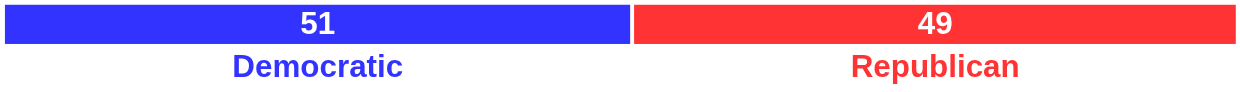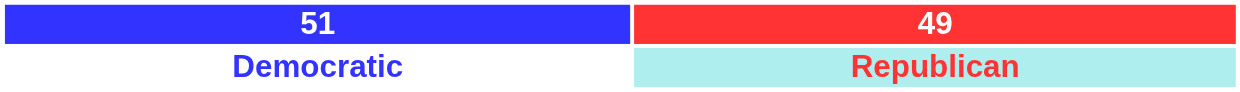(935, 66) no background -> (935, 66) paleturquoise background
